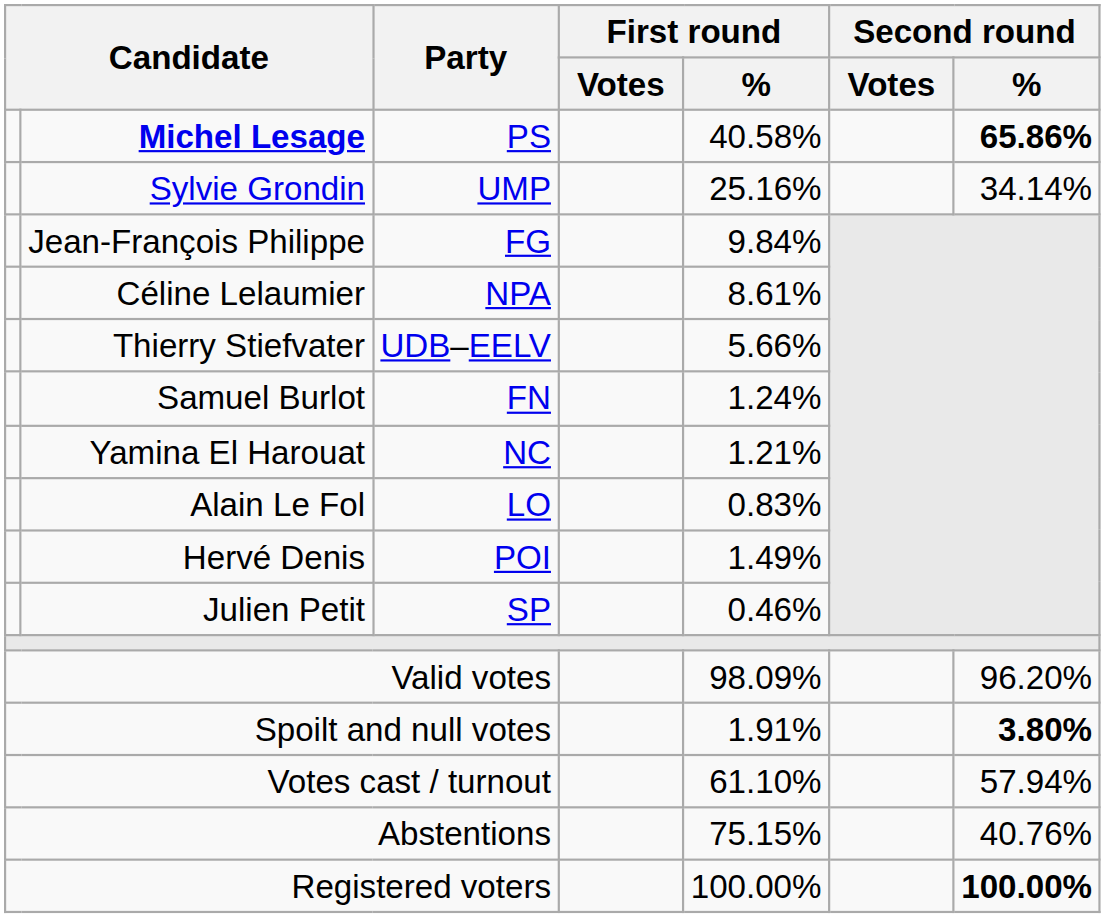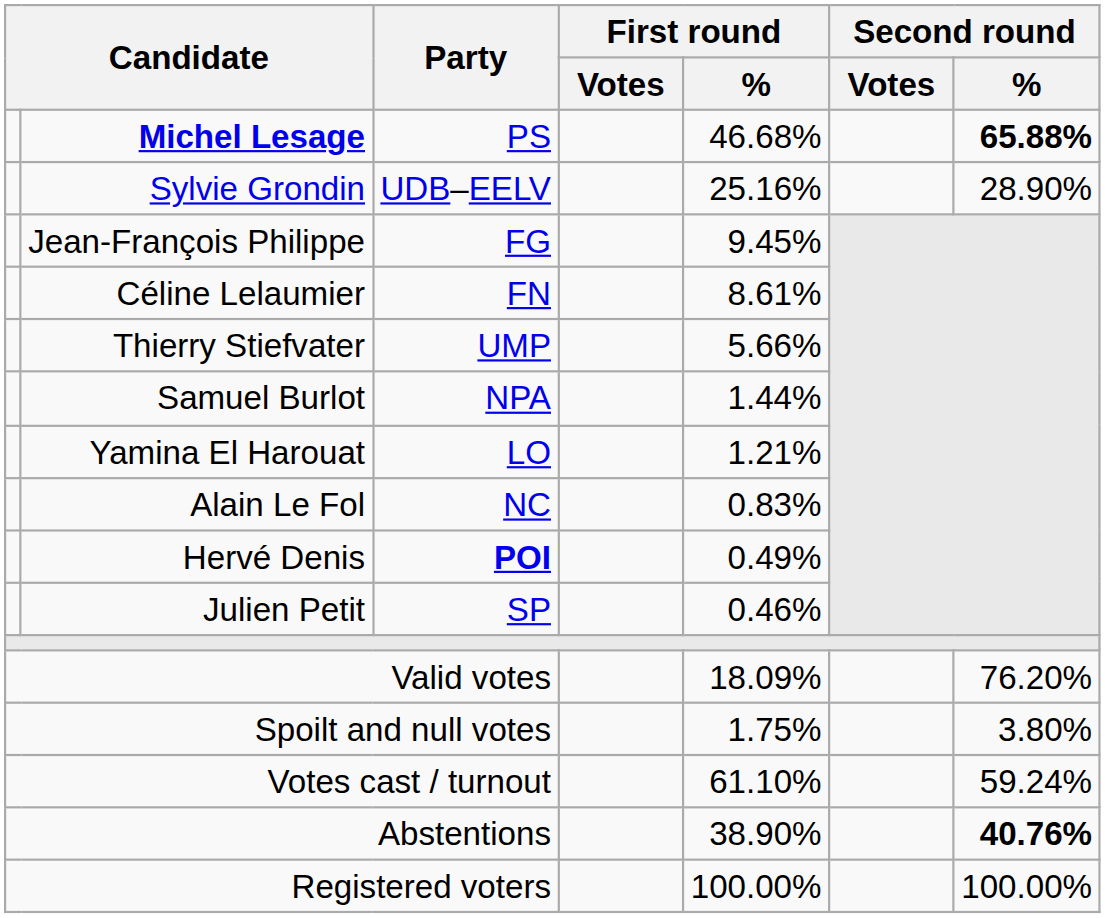(765, 136) 40.58% -> (765, 136) 46.68%
(1036, 136) 65.86% -> (1036, 136) 65.88%
(514, 189) UMP -> (466, 189) UDB–EELV
(1036, 189) 34.14% -> (1036, 189) 28.90%
(775, 241) 9.84% -> (775, 241) 9.45%
(518, 294) NPA -> (529, 294) FN
(466, 346) UDB–EELV -> (514, 346) UMP
(529, 399) FN -> (518, 399) NPA
(775, 399) 1.24% -> (775, 399) 1.44%
(527, 451) NC -> (529, 451) LO
(529, 504) LO -> (527, 504) NC
(522, 556) normal -> (522, 556) bold
(775, 556) 1.49% -> (775, 556) 0.49%
(765, 676) 98.09% -> (765, 676) 18.09%
(1036, 676) 96.20% -> (1036, 676) 76.20%
(775, 729) 1.91% -> (775, 729) 1.75%
(1045, 729) bold -> (1045, 729) normal
(1036, 781) 57.94% -> (1036, 781) 59.24%
(765, 834) 75.15% -> (765, 834) 38.90%
(1036, 834) normal -> (1036, 834) bold
(1027, 886) bold -> (1027, 886) normal
